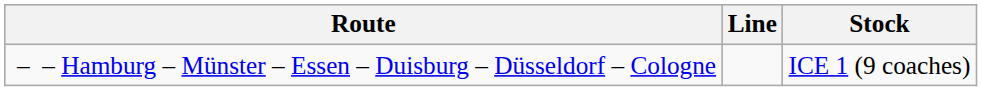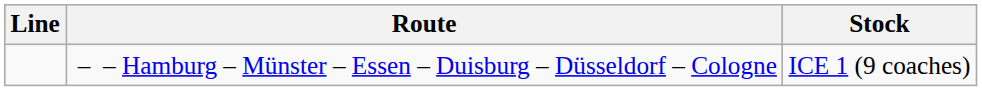columns swapped: (752, 24) <-> (363, 24)
